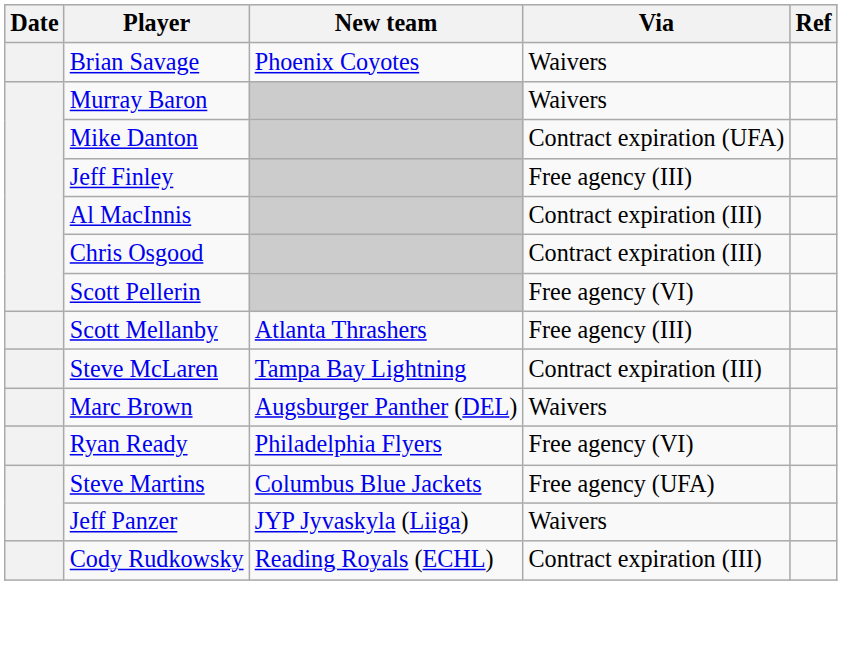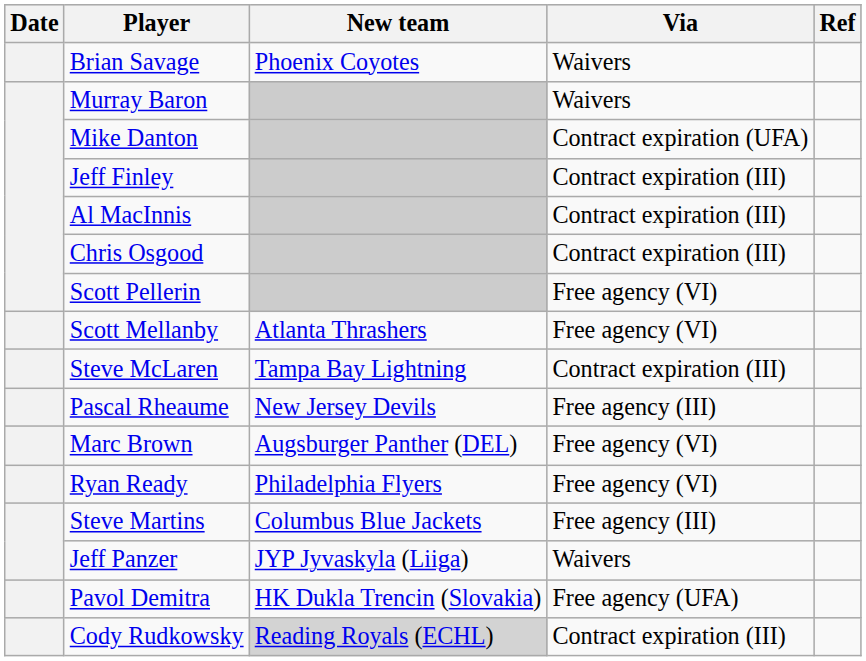(610, 176) Free agency (III) -> (669, 176) Contract expiration (III)
(610, 330) Free agency (III) -> (635, 330) Free agency (VI)
+ row: (149, 406)
(568, 406) Waivers -> (635, 445) Free agency (VI)
(621, 483) Free agency (UFA) -> (634, 521) Free agency (III)
+ row: (140, 598)
(374, 560) no background -> (374, 636) lightgrey background
